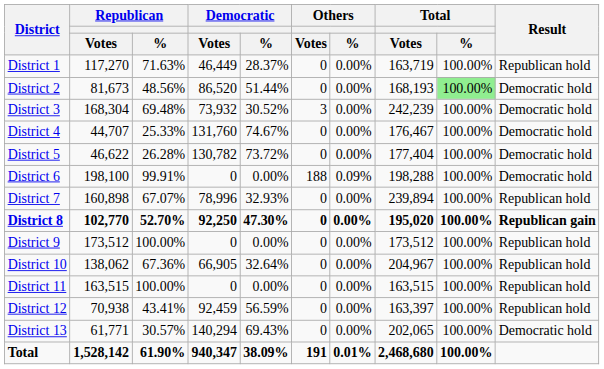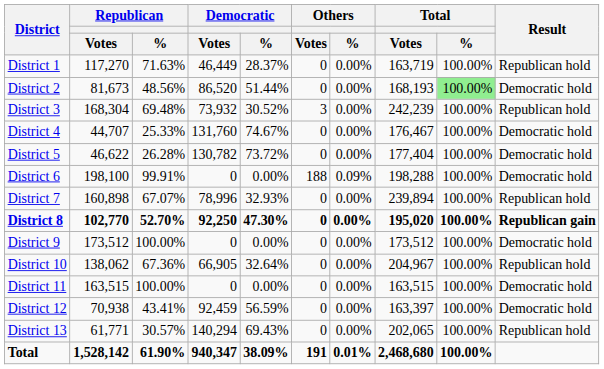(545, 110) Democratic hold -> (545, 110) Republican hold
(545, 242) Republican hold -> (545, 242) Democratic hold
(545, 286) Republican hold -> (545, 286) Democratic hold
(545, 308) Republican hold -> (545, 308) Democratic hold
(545, 331) Democratic hold -> (545, 331) Republican hold
